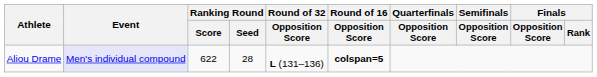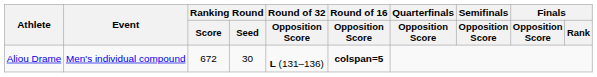(126, 59) lavender background -> (126, 59) no background
(209, 59) 622 -> (209, 59) 672
(248, 59) 28 -> (248, 59) 30
